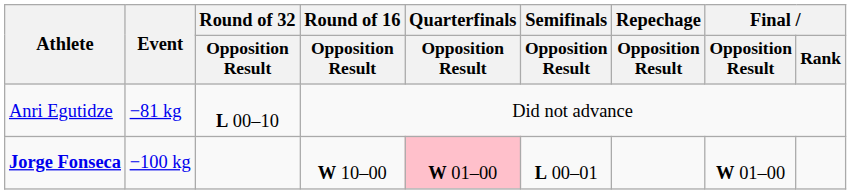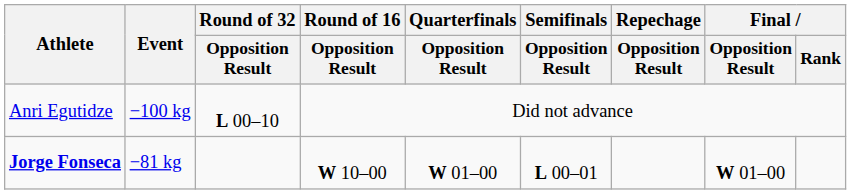(156, 110) −81 kg -> (160, 110) −100 kg
(160, 162) −100 kg -> (156, 162) −81 kg
(463, 173) pink background -> (463, 173) no background
